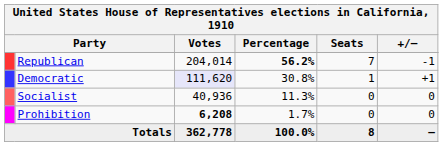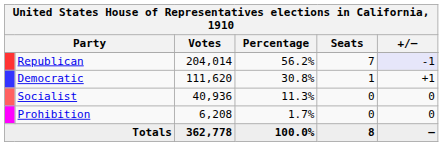(298, 62) bold -> (298, 62) normal
(428, 62) no background -> (428, 62) lavender background
(209, 79) lavender background -> (209, 79) no background
(216, 115) bold -> (216, 115) normal
